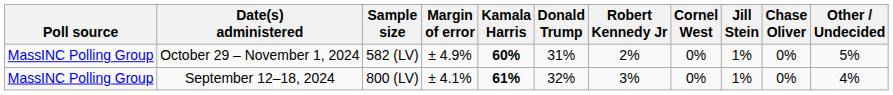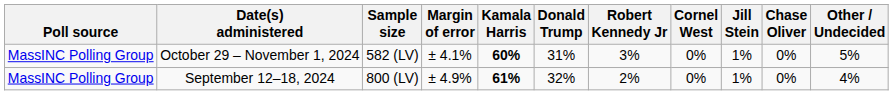(450, 55) ± 4.9% -> (450, 55) ± 4.1%
(629, 55) 2% -> (629, 55) 3%
(450, 78) ± 4.1% -> (450, 78) ± 4.9%
(629, 78) 3% -> (629, 78) 2%
